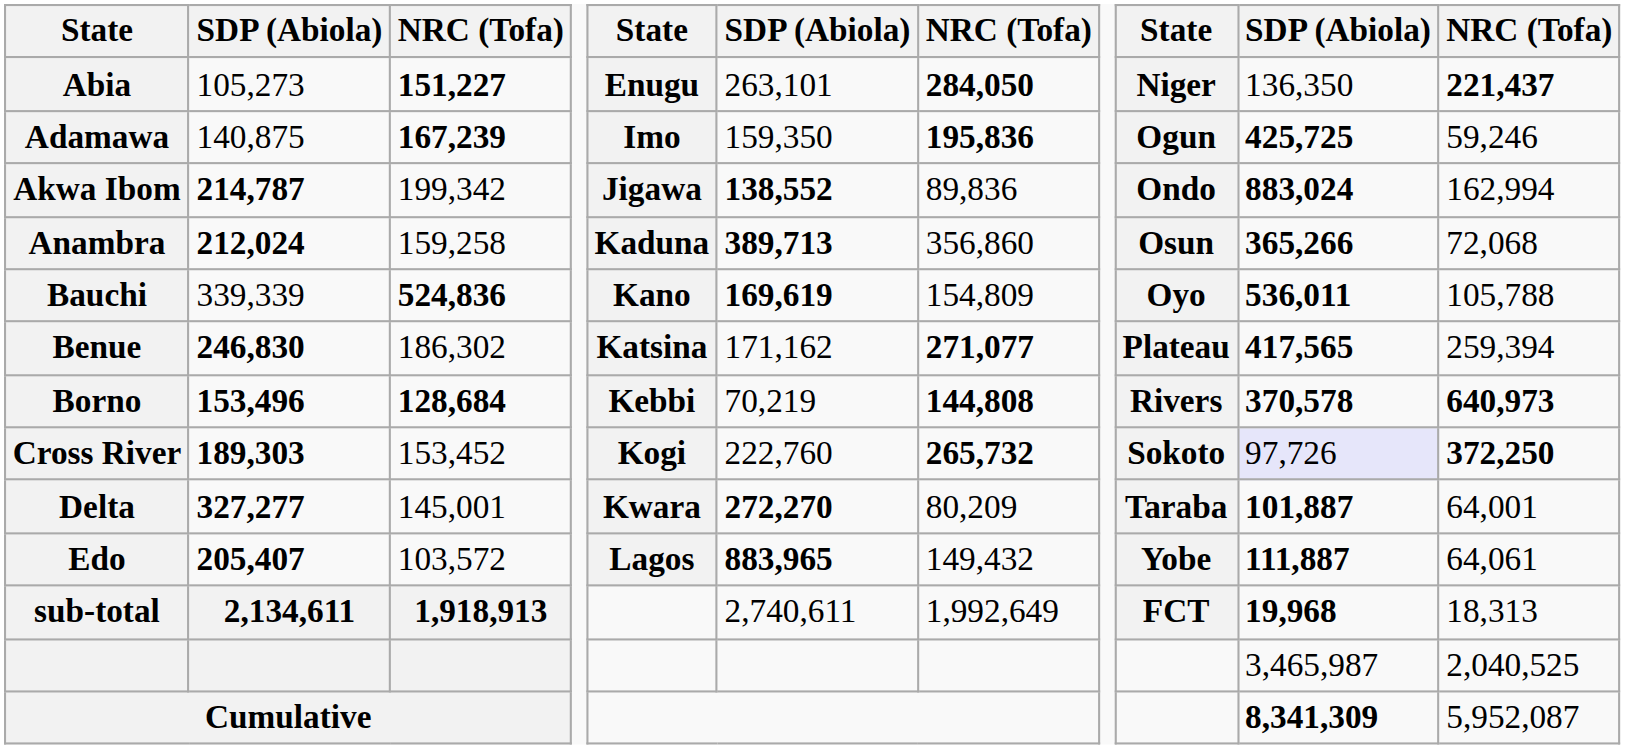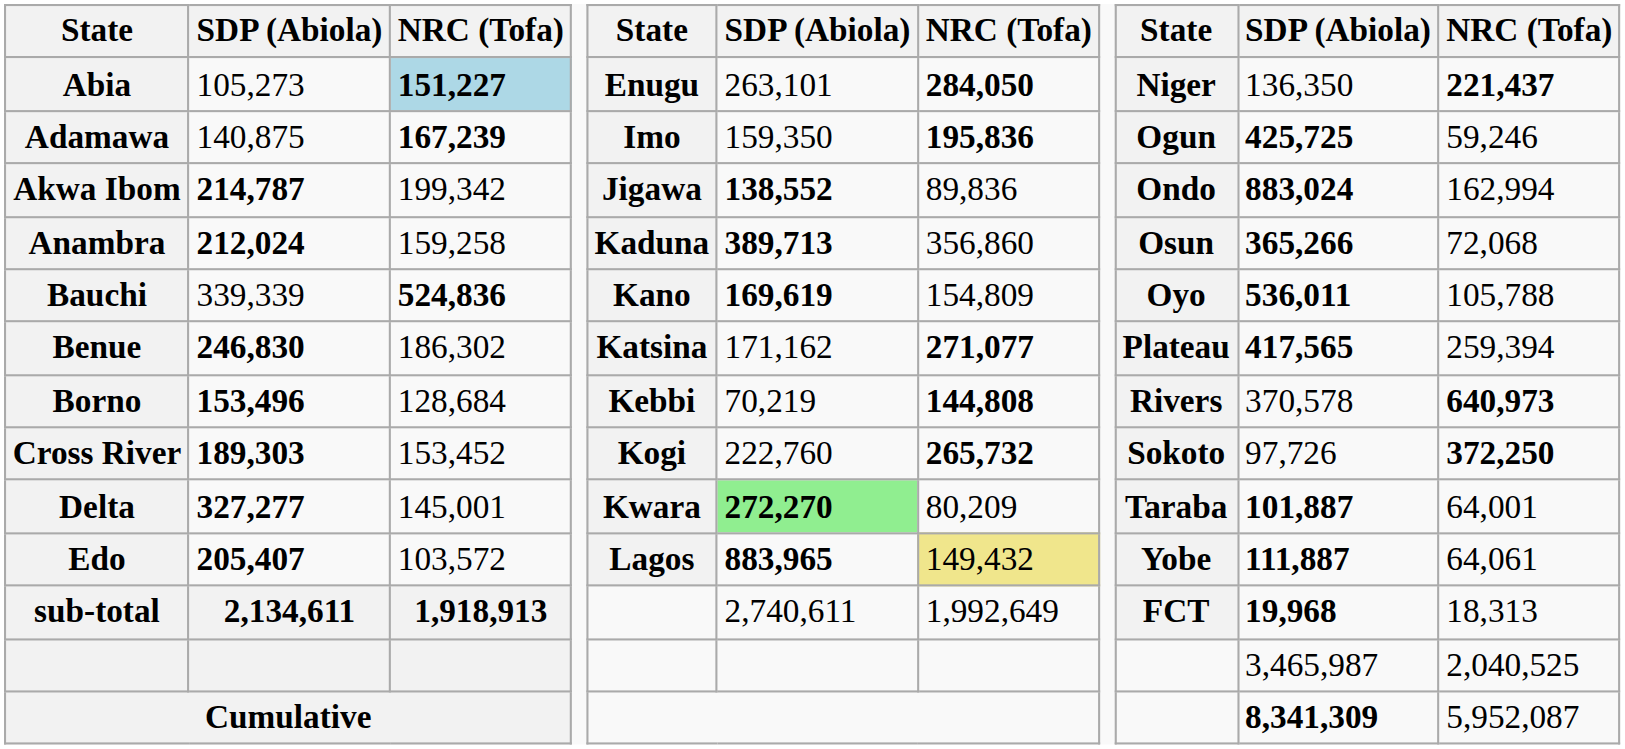(452, 83) no background -> (452, 83) lightblue background
(452, 400) bold -> (452, 400) normal
(1299, 400) bold -> (1299, 400) normal
(1291, 453) lavender background -> (1291, 453) no background
(779, 505) no background -> (779, 505) lightgreen background
(980, 558) no background -> (980, 558) khaki background
